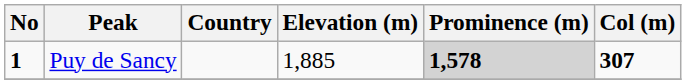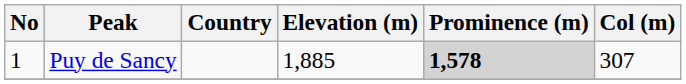(16, 60) bold -> (16, 60) normal
(617, 60) bold -> (617, 60) normal
